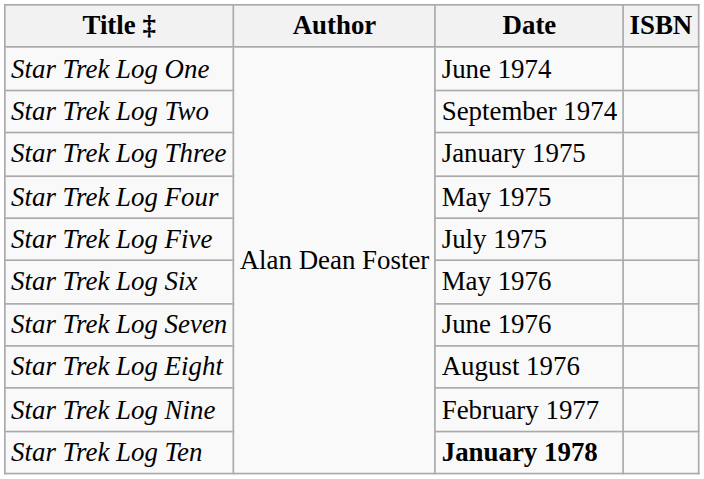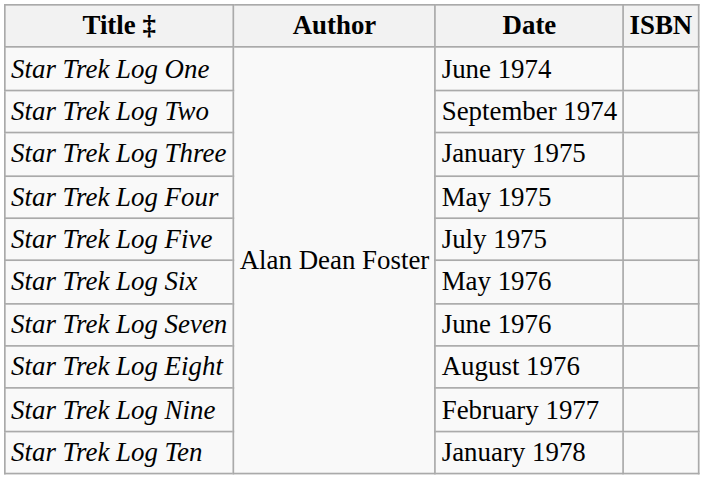(520, 452) bold -> (514, 452) normal
